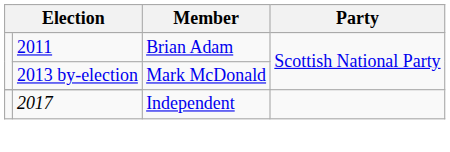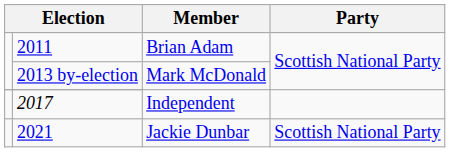+ row: (35, 132)
